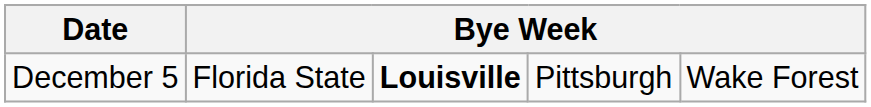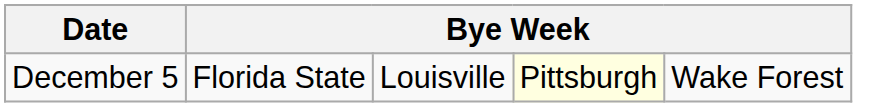(450, 78) bold -> (443, 78) normal
(604, 78) no background -> (588, 78) lightyellow background
